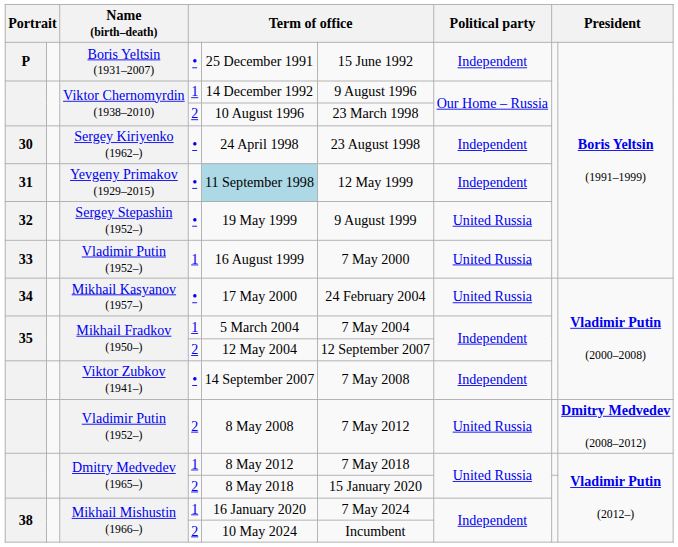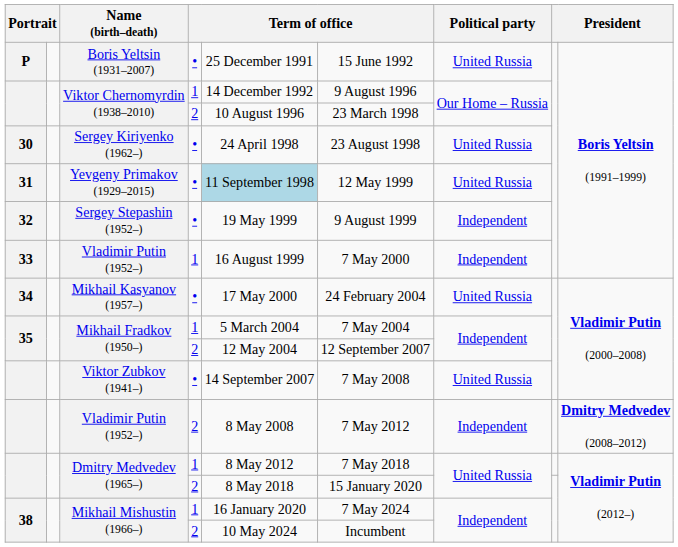(492, 61) Independent -> (492, 61) United Russia
(492, 144) Independent -> (492, 144) United Russia
(492, 182) Independent -> (492, 182) United Russia
(492, 220) United Russia -> (492, 220) Independent
(492, 259) United Russia -> (492, 259) Independent
(492, 380) Independent -> (492, 380) United Russia
(492, 426) United Russia -> (492, 426) Independent
